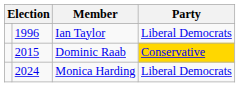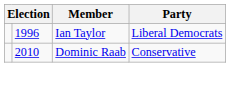(27, 52) 2015 -> (27, 52) 2010
(173, 52) gold background -> (164, 52) no background
- row: (95, 71)
